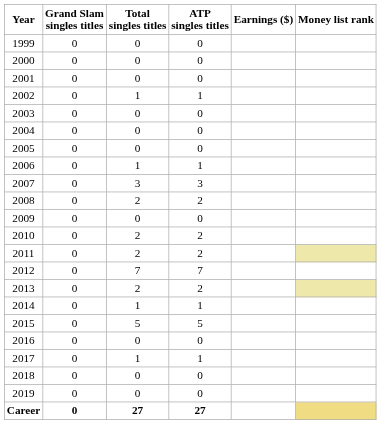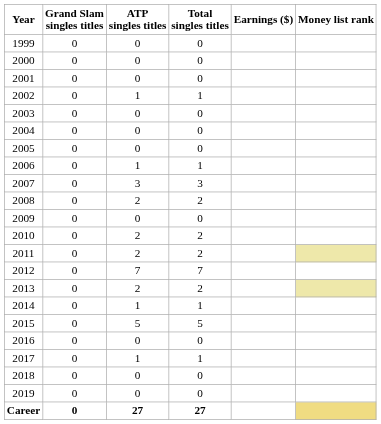columns swapped: (200, 19) <-> (138, 19)
